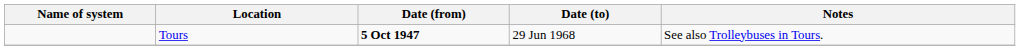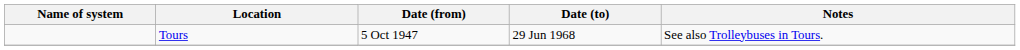(390, 34) bold -> (389, 34) normal
